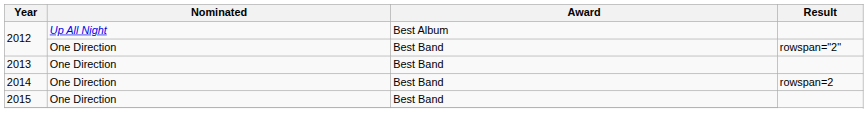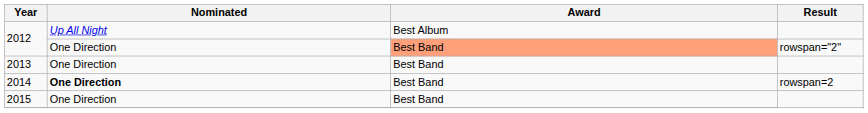(418, 47) no background -> (418, 47) lightsalmon background
(83, 82) normal -> (85, 82) bold
